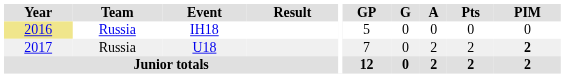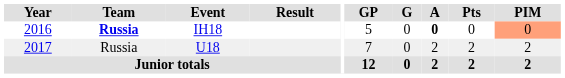(38, 30) khaki background -> (38, 30) no background
(117, 30) normal -> (119, 30) bold
(434, 30) normal -> (435, 30) bold
(527, 30) no background -> (528, 30) lightsalmon background
(527, 47) bold -> (528, 47) normal
